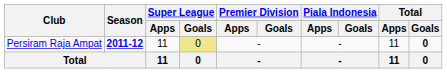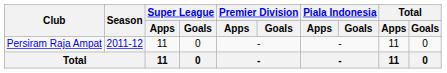(125, 45) bold -> (125, 45) normal
(198, 45) khaki background -> (198, 45) no background
(425, 45) bold -> (425, 45) normal
